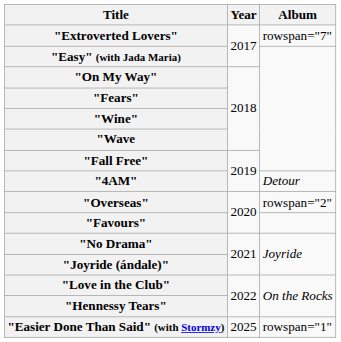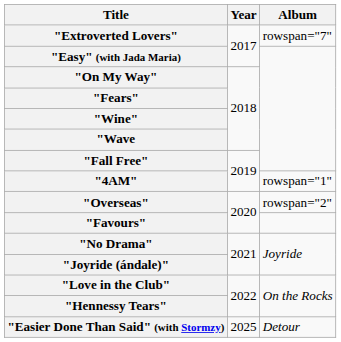(281, 181) Detour -> (297, 181) rowspan="1"
(297, 327) rowspan="1" -> (281, 327) Detour
